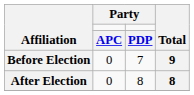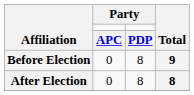(140, 60) 7 -> (140, 60) 8
